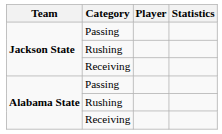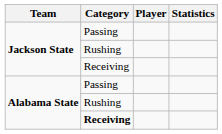(108, 120) normal -> (107, 120) bold
